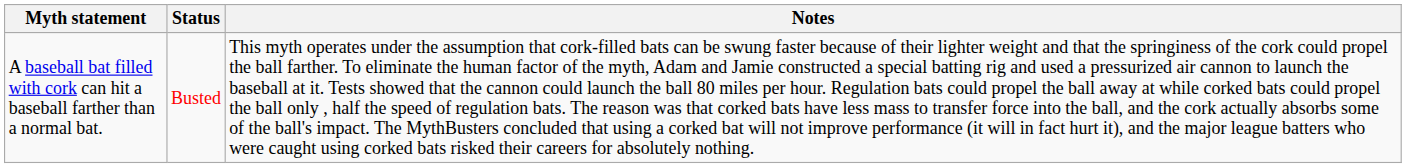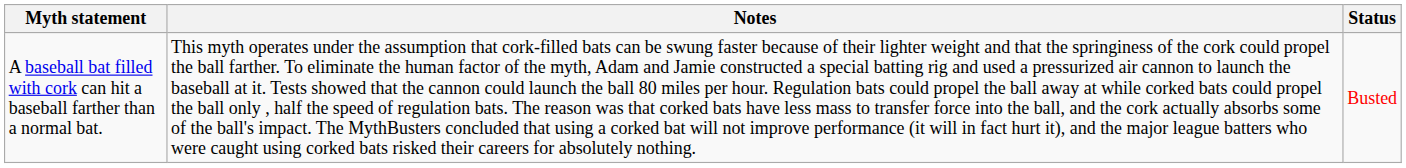columns swapped: (196, 18) <-> (813, 18)
